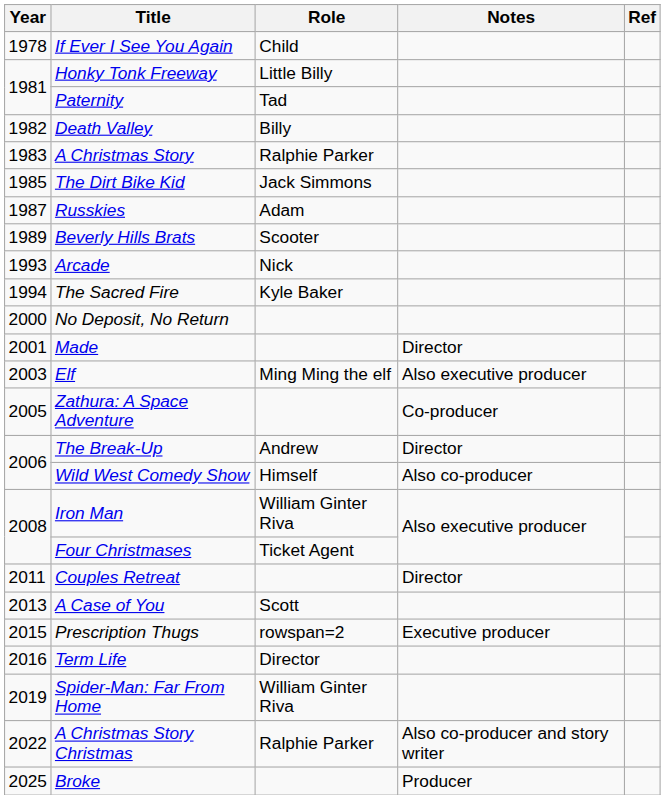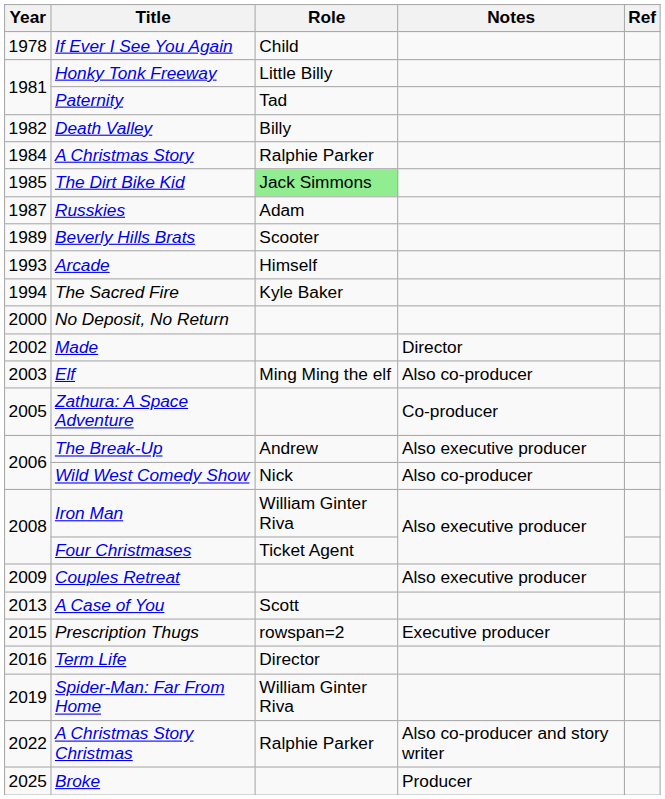(28, 155) 1983 -> (28, 155) 1984
(316, 182) no background -> (316, 182) lightgreen background
(276, 264) Nick -> (288, 264) Himself
(28, 347) 2001 -> (28, 347) 2002
(494, 374) Also executive producer -> (467, 374) Also co-producer
(432, 448) Director -> (494, 448) Also executive producer
(288, 476) Himself -> (276, 476) Nick
(27, 577) 2011 -> (28, 577) 2009
(432, 577) Director -> (494, 577) Also executive producer
